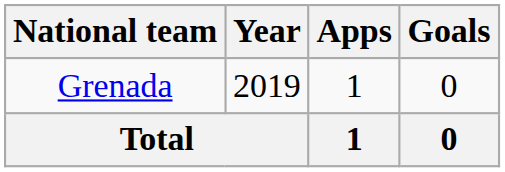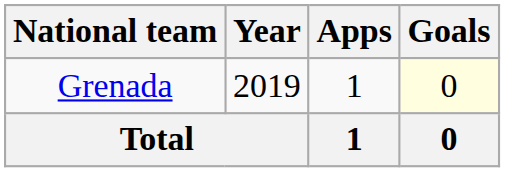(449, 85) no background -> (449, 85) lightyellow background
